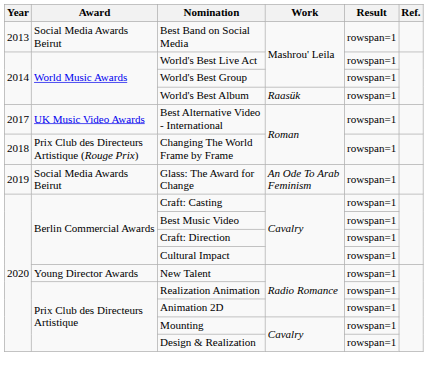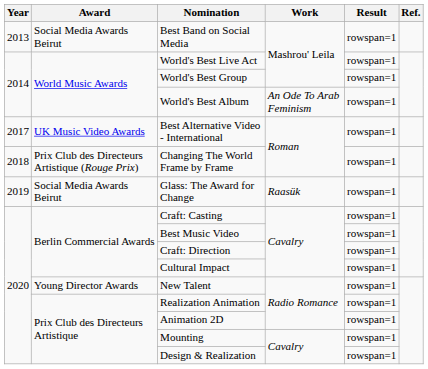(284, 95) Raasük -> (304, 101) An Ode To Arab Feminism
(304, 179) An Ode To Arab Feminism -> (284, 191) Raasük
